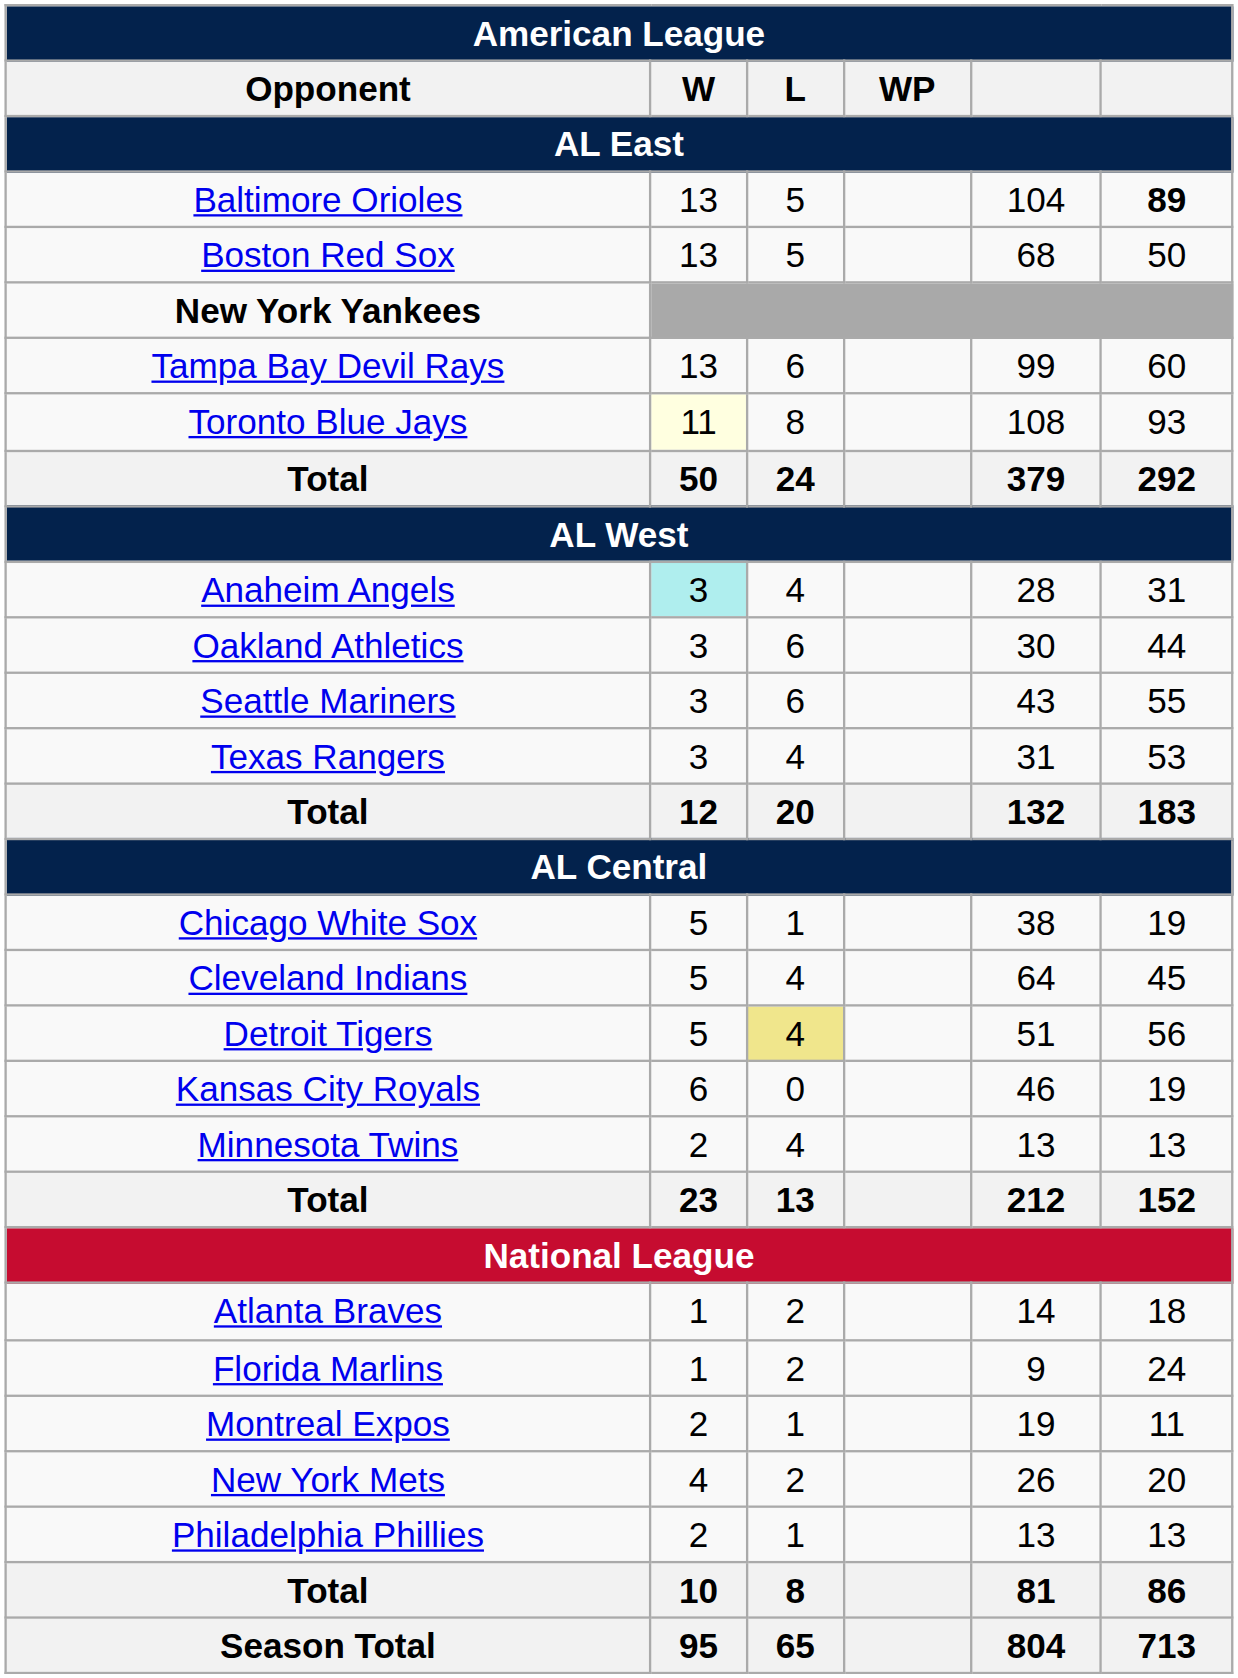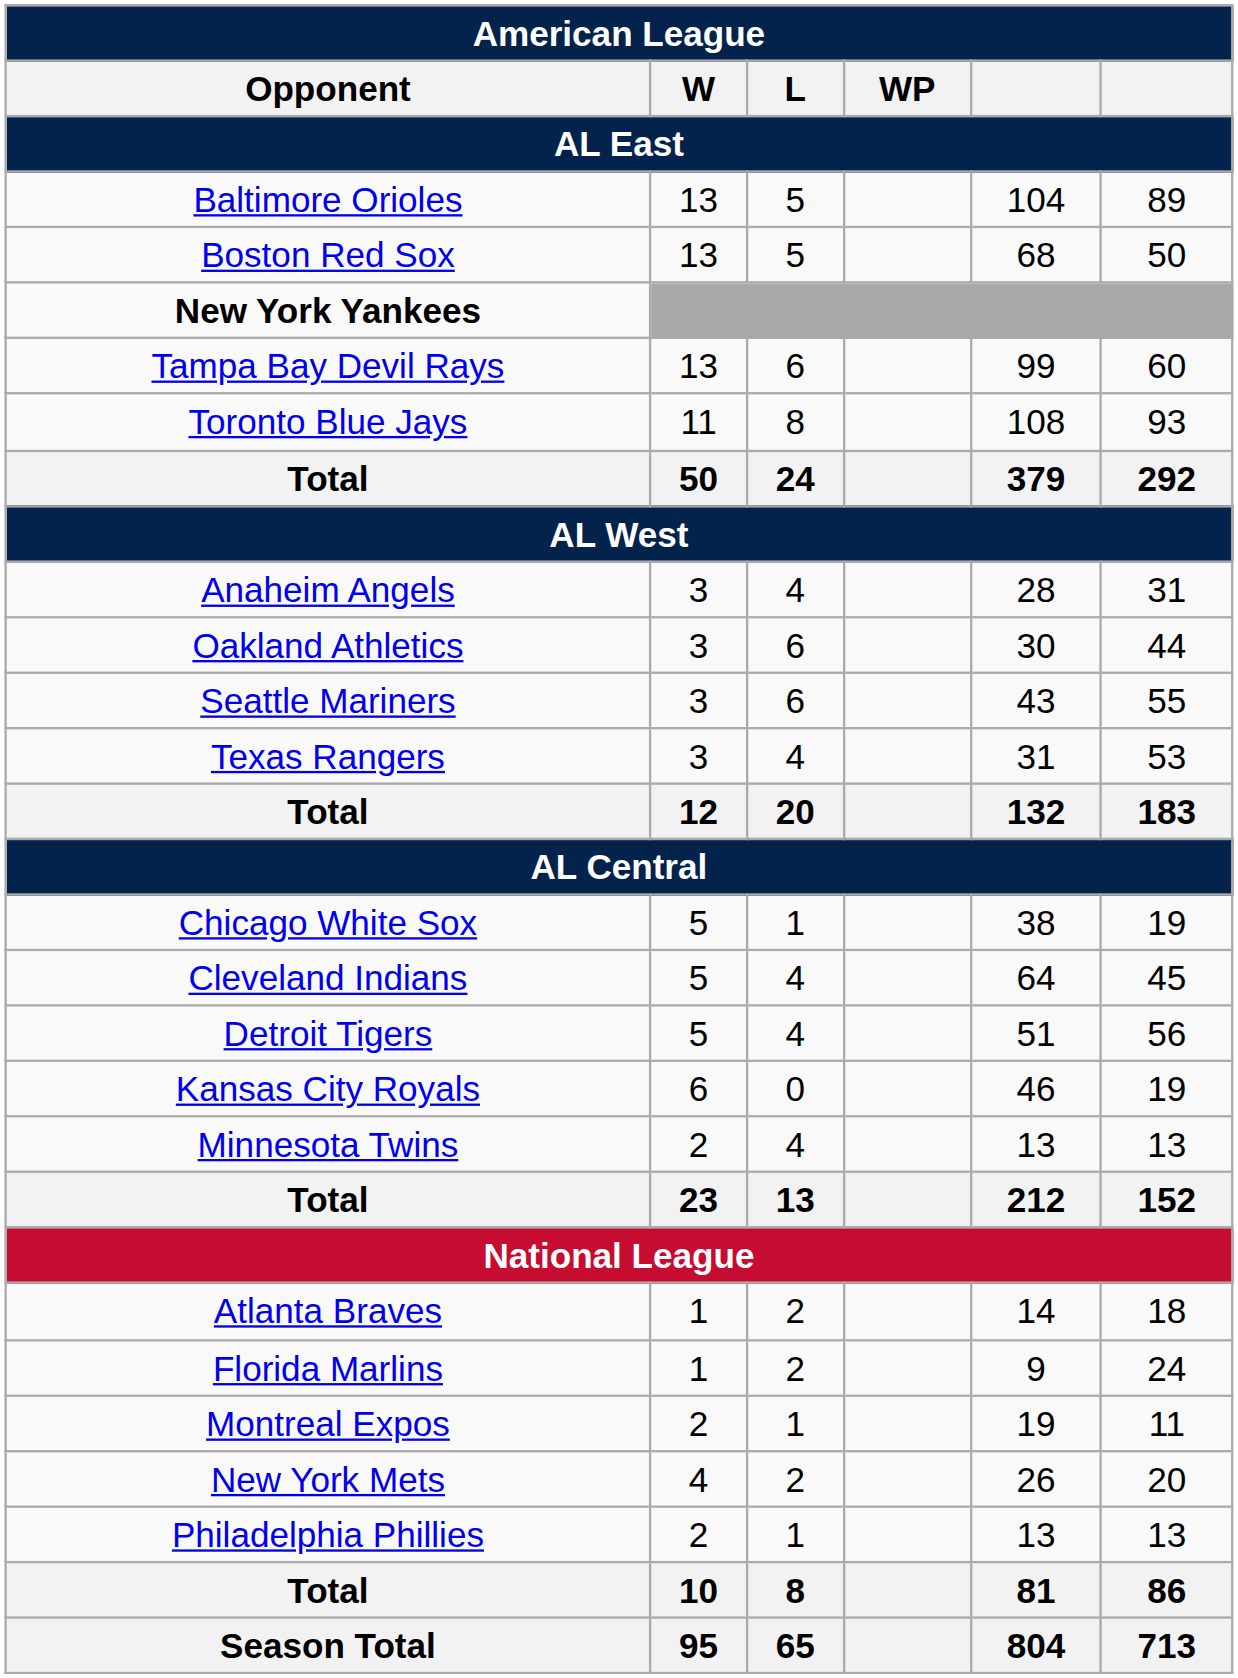(1167, 200) bold -> (1167, 200) normal
(699, 422) lightyellow background -> (699, 422) no background
(699, 589) paleturquoise background -> (699, 589) no background
(795, 1033) khaki background -> (795, 1033) no background
